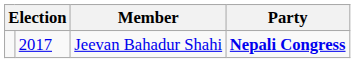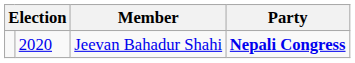(35, 44) 2017 -> (35, 44) 2020
